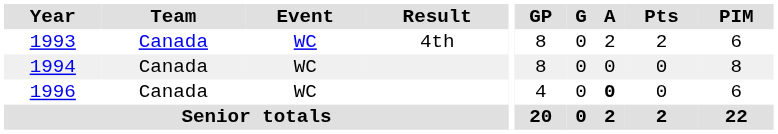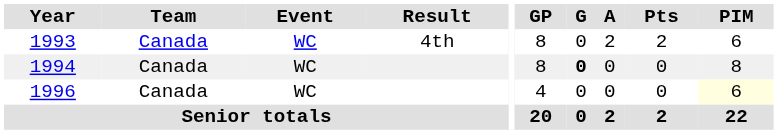(581, 67) normal -> (581, 67) bold
(610, 92) bold -> (610, 92) normal
(736, 92) no background -> (736, 92) lightyellow background
